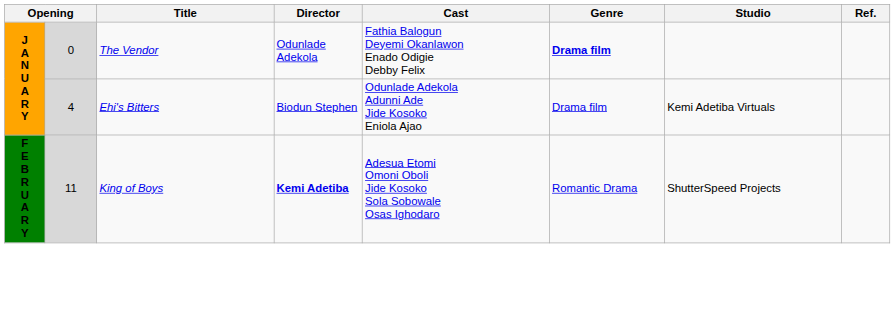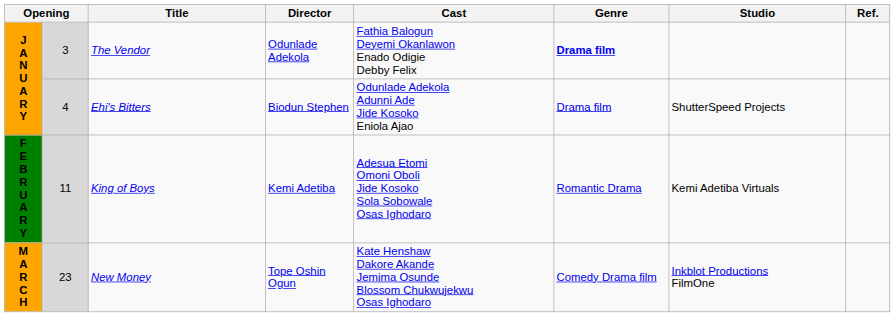(71, 50) 0 -> (65, 50) 3
(721, 107) Kemi Adetiba Virtuals -> (728, 107) ShutterSpeed Projects
(313, 188) bold -> (302, 188) normal
(724, 188) ShutterSpeed Projects -> (725, 188) Kemi Adetiba Virtuals
+ row: (121, 277)
